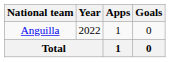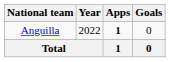(118, 30) normal -> (118, 30) bold
